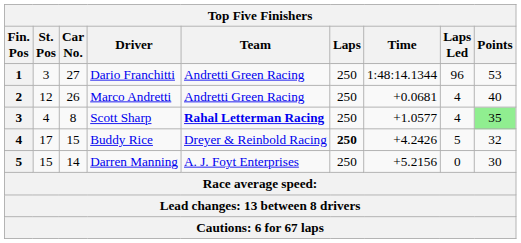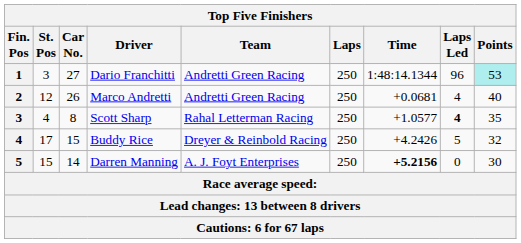(495, 74) no background -> (495, 74) paleturquoise background
(254, 118) bold -> (249, 118) normal
(457, 118) normal -> (457, 118) bold
(495, 118) lightgreen background -> (495, 118) no background
(347, 140) bold -> (347, 140) normal
(415, 162) normal -> (415, 162) bold
